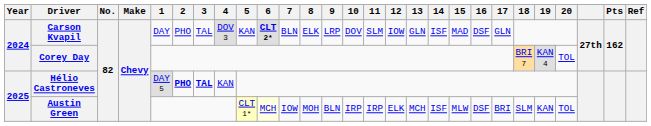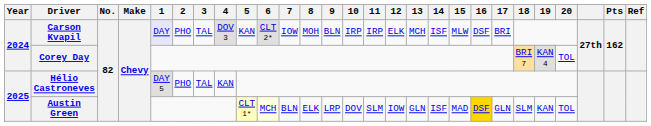(162, 32) no background -> (162, 32) lavender background
(268, 32) bold -> (268, 32) normal
(289, 32) BLN -> (289, 32) IOW
(311, 32) ELK -> (311, 32) MOH
(332, 32) LRP -> (332, 32) BLN
(353, 32) DOV -> (353, 32) IRP
(375, 32) SLM -> (375, 32) IRP
(396, 32) IOW -> (396, 32) ELK
(417, 32) GLN -> (417, 32) MCH
(460, 32) MAD -> (460, 32) MLW
(503, 32) GLN -> (503, 32) BRI
(183, 83) bold -> (183, 83) normal
(204, 83) bold -> (204, 83) normal
(289, 109) IOW -> (289, 109) BLN
(311, 109) MOH -> (311, 109) ELK
(332, 109) BLN -> (332, 109) LRP
(353, 109) IRP -> (353, 109) DOV
(375, 109) IRP -> (375, 109) SLM
(396, 109) ELK -> (396, 109) IOW
(417, 109) MCH -> (417, 109) GLN
(460, 109) MLW -> (460, 109) MAD
(481, 109) no background -> (481, 109) gold background
(503, 109) BRI -> (503, 109) GLN
